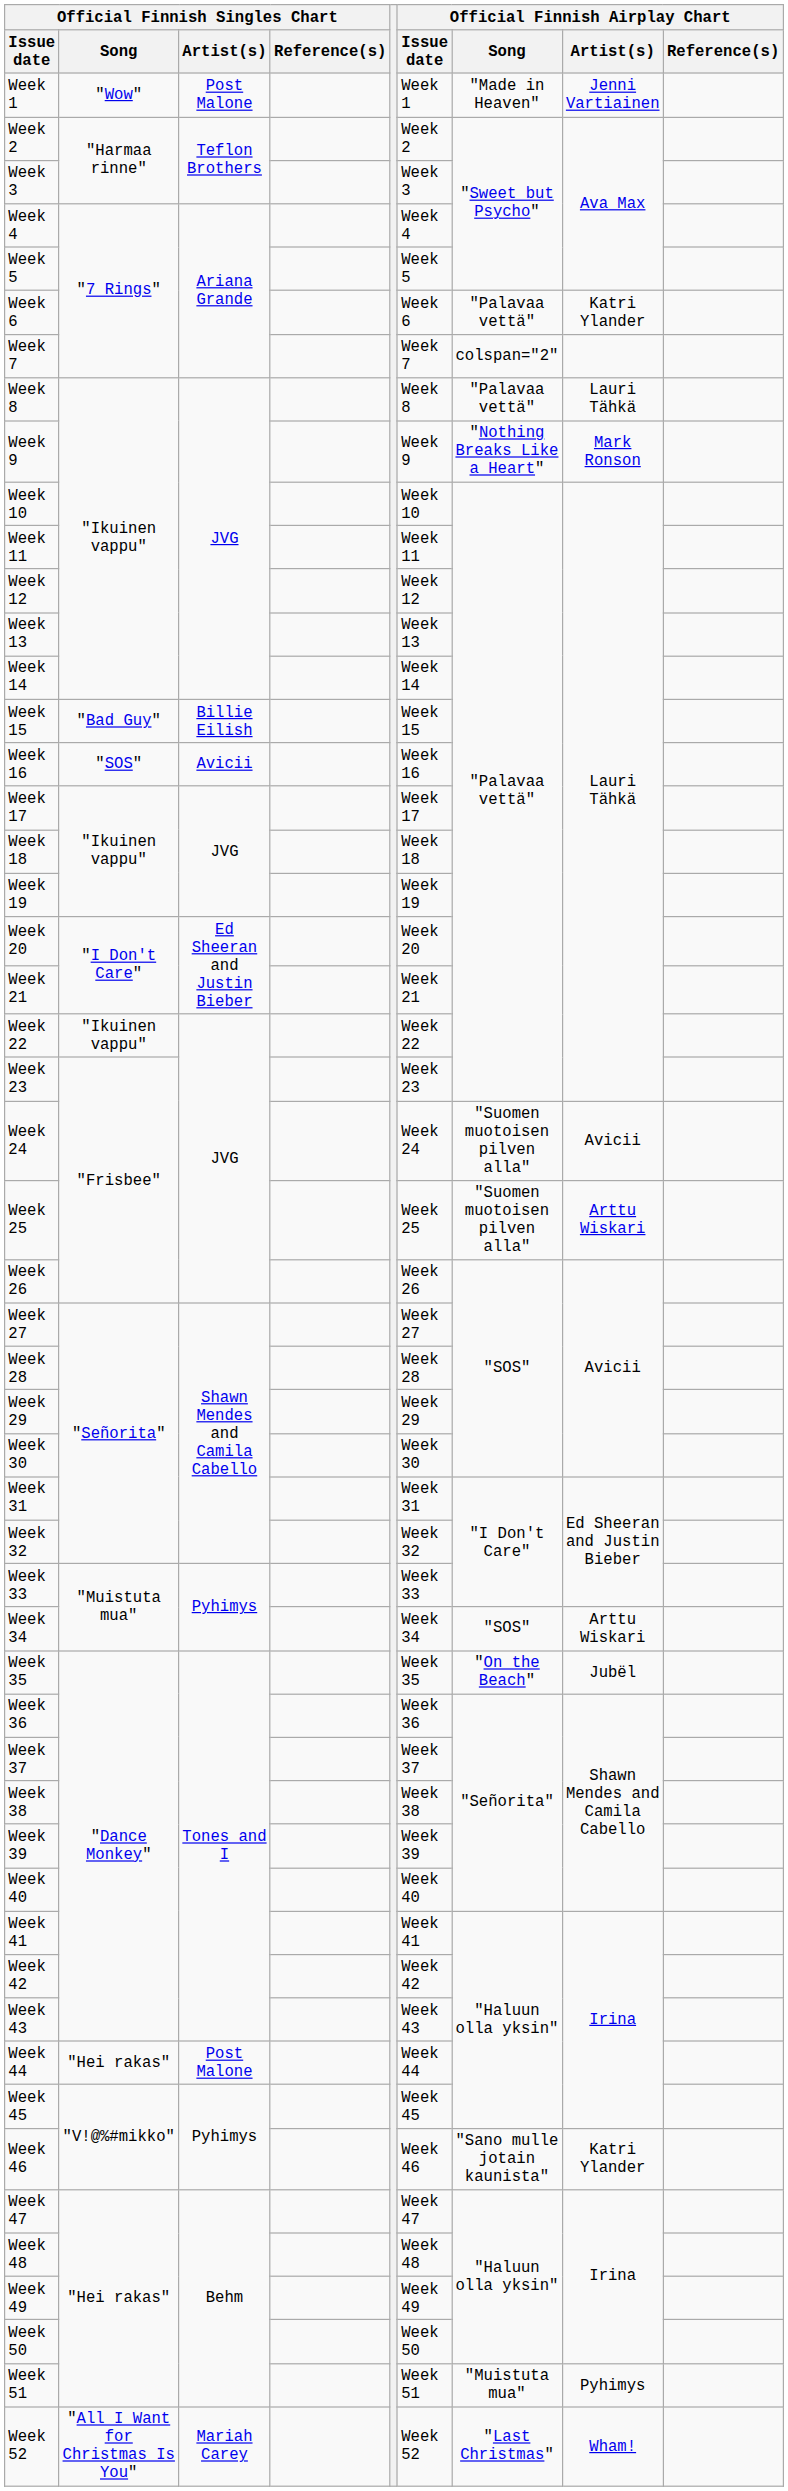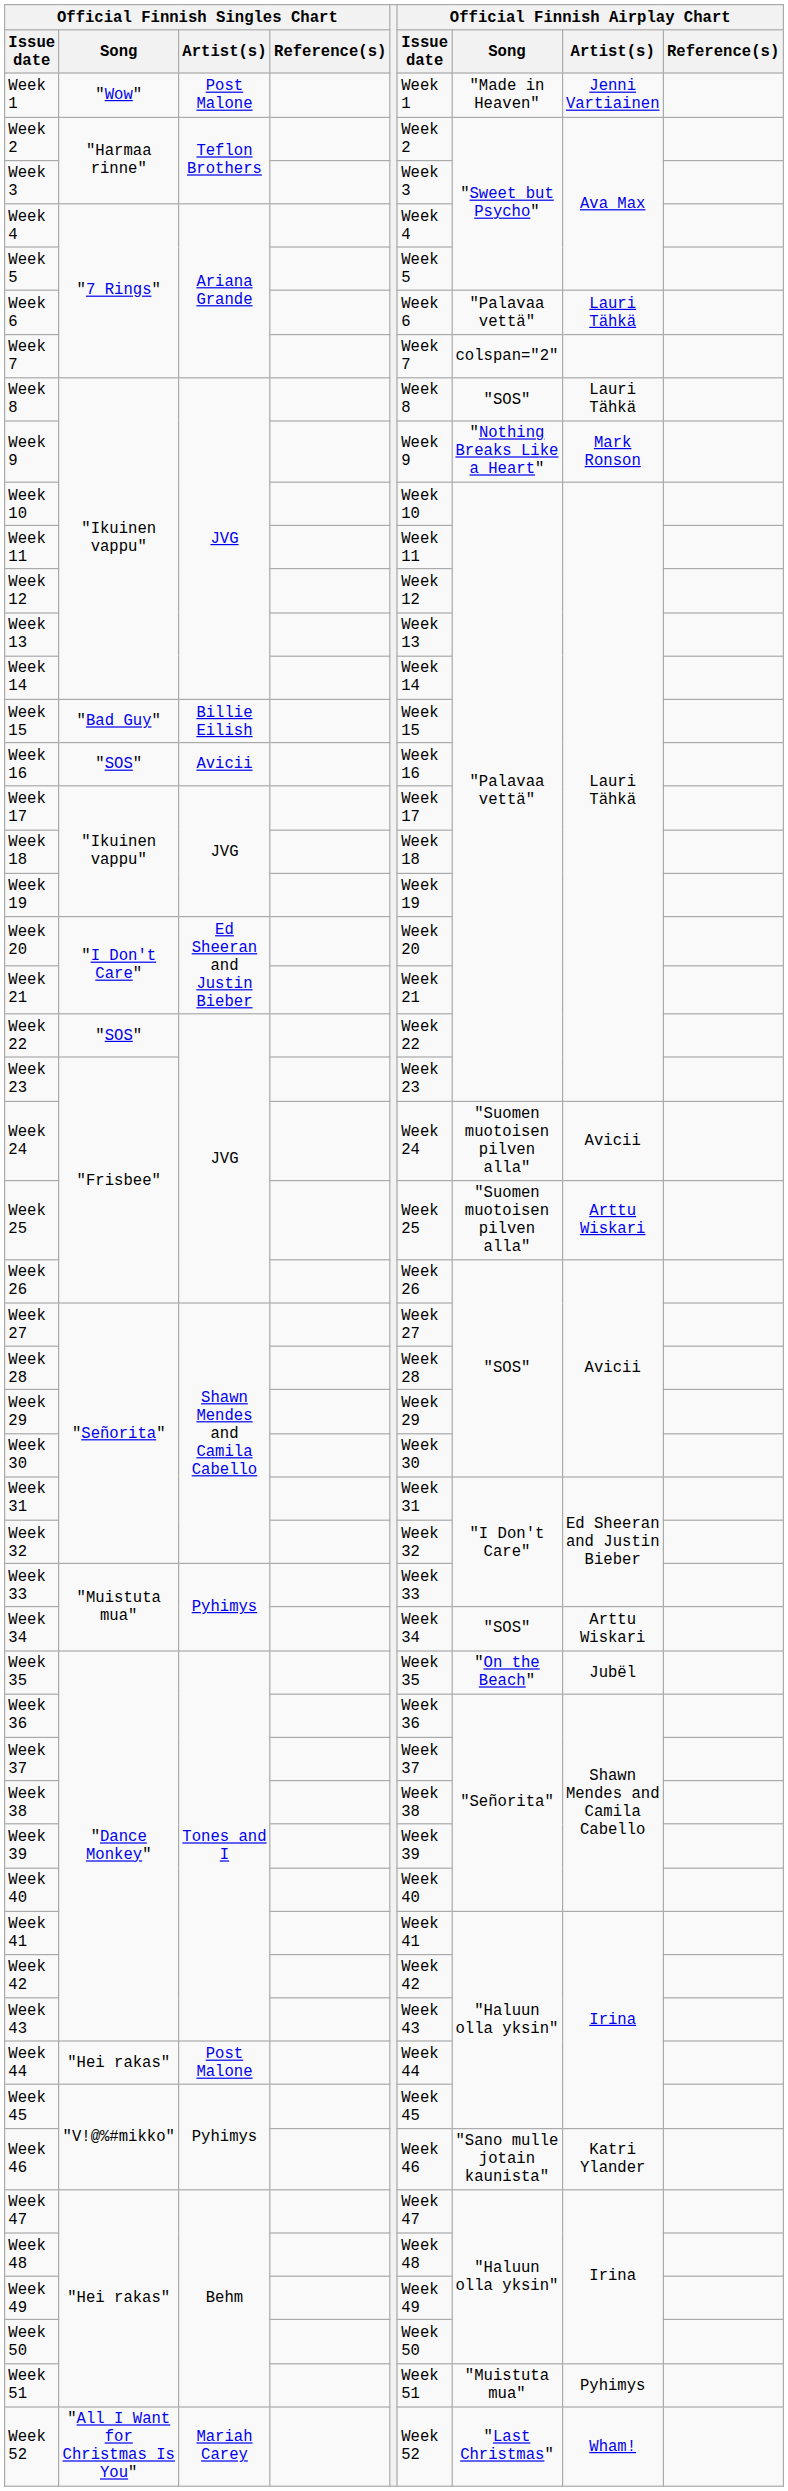(613, 312) Katri Ylander -> (613, 312) Lauri Tähkä
(507, 399) "Palavaa vettä" -> (507, 399) "SOS"
(119, 1036) "Ikuinen vappu" -> (119, 1036) "SOS"
